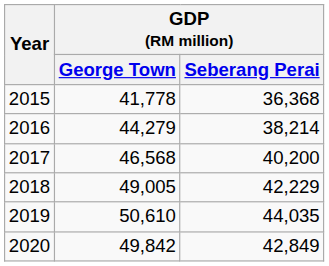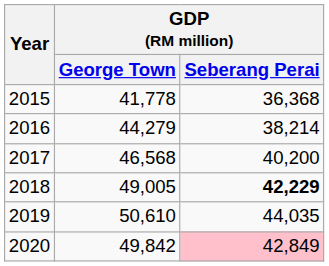(291, 187) normal -> (291, 187) bold
(291, 246) no background -> (291, 246) pink background
